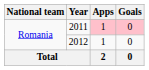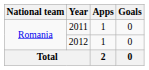(103, 27) pink background -> (103, 27) no background
(130, 27) pink background -> (130, 27) no background
